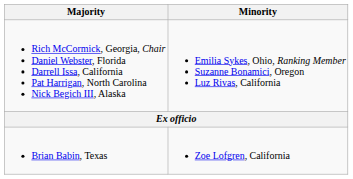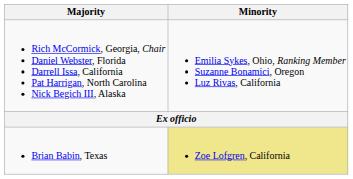(258, 156) no background -> (258, 156) khaki background
